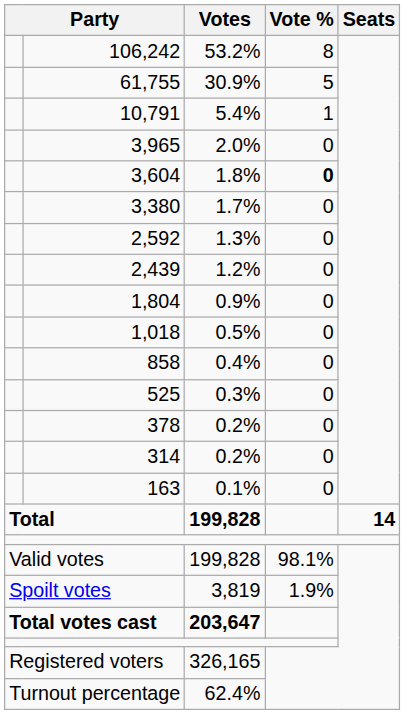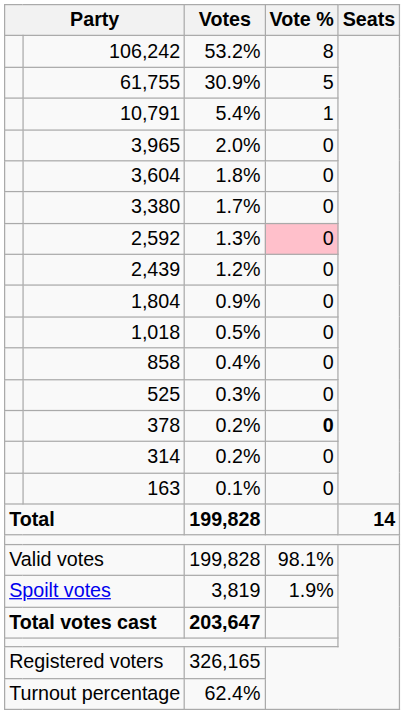(328, 176) bold -> (328, 176) normal
(328, 238) no background -> (328, 238) pink background
(328, 425) normal -> (328, 425) bold
